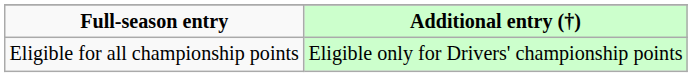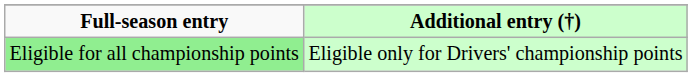(154, 53) no background -> (154, 53) lightgreen background
